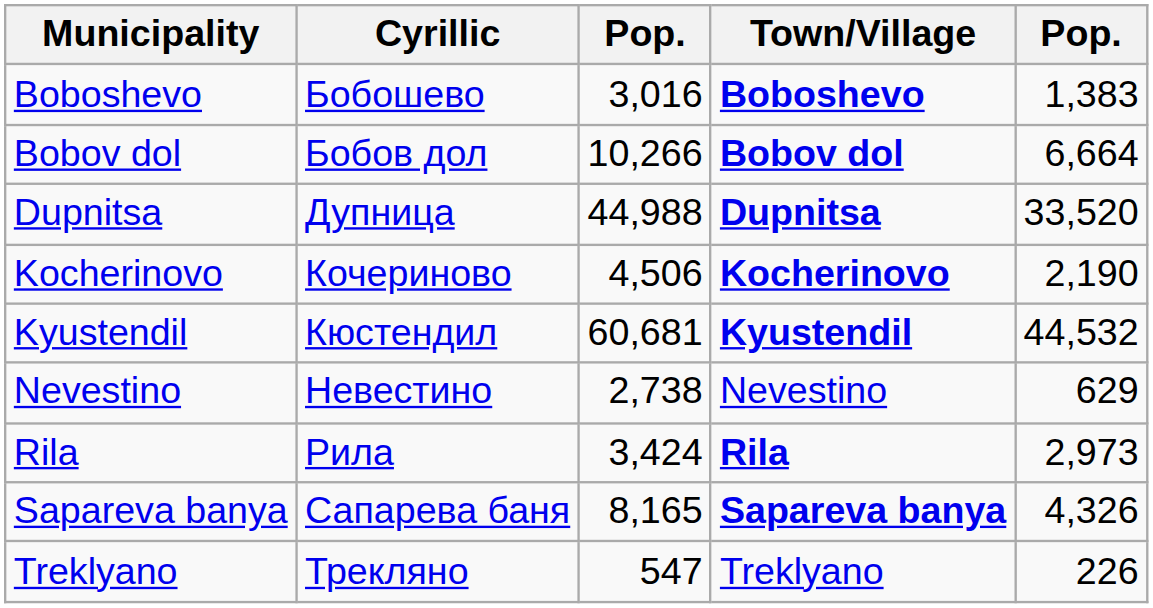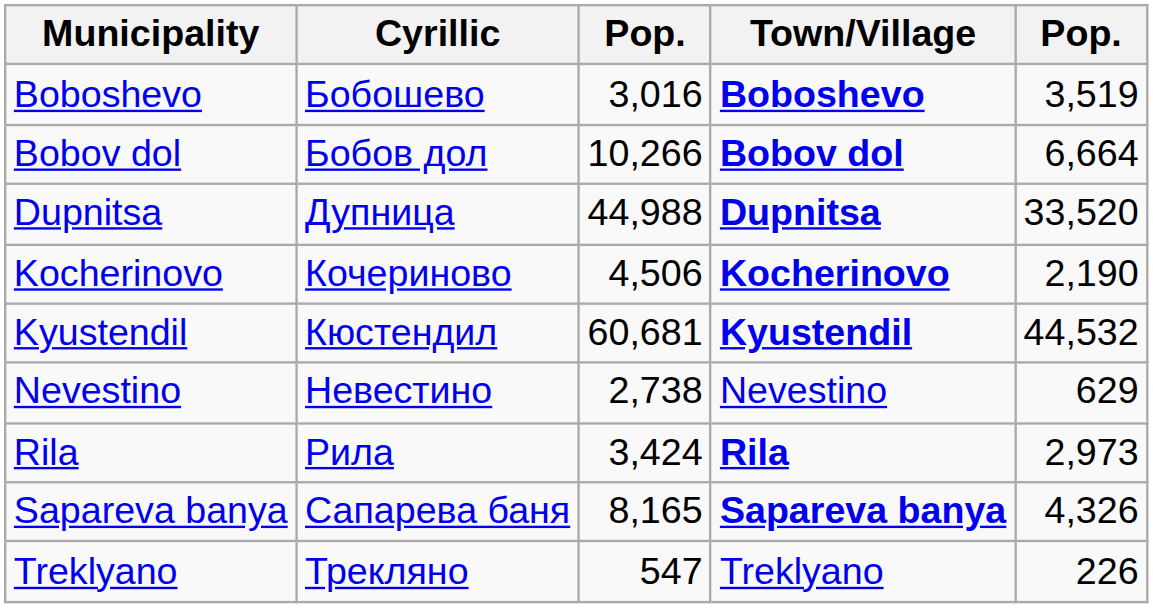(1092, 93) 1,383 -> (1092, 93) 3,519
